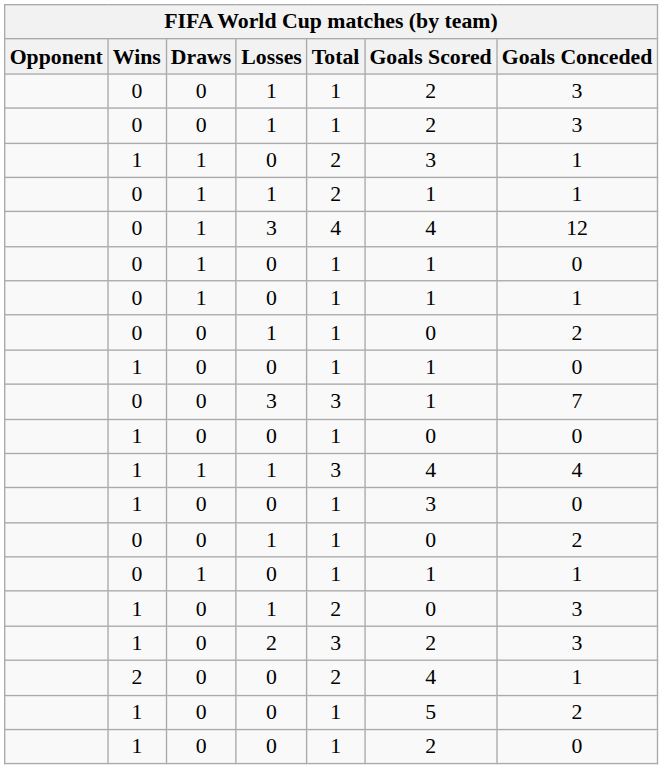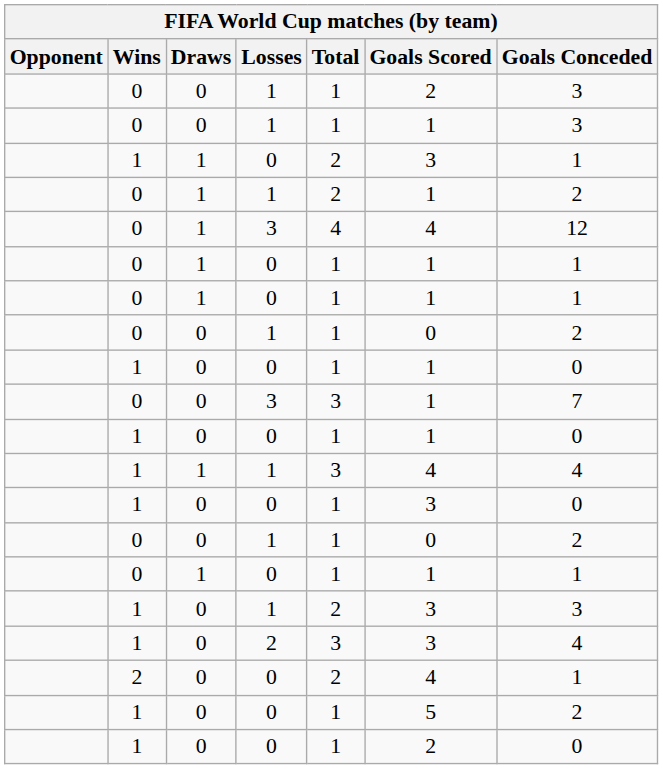(431, 125) 2 -> (431, 125) 1
(577, 194) 1 -> (577, 194) 2
(577, 263) 0 -> (577, 263) 1
(431, 435) 0 -> (431, 435) 1
(431, 608) 0 -> (431, 608) 3
(431, 642) 2 -> (431, 642) 3
(577, 642) 3 -> (577, 642) 4
